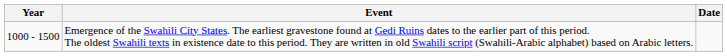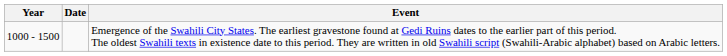columns swapped: (709, 13) <-> (379, 13)
